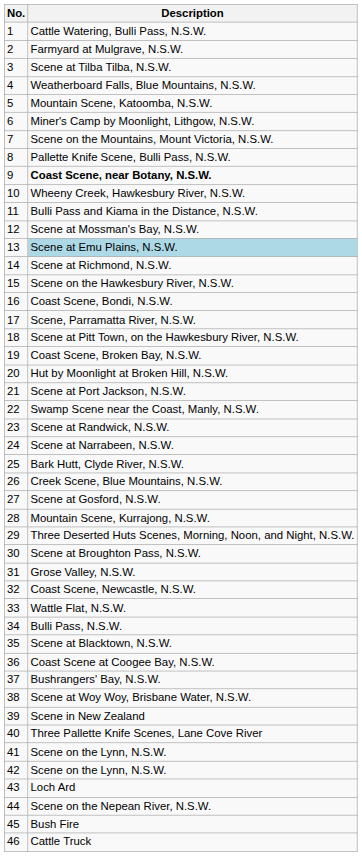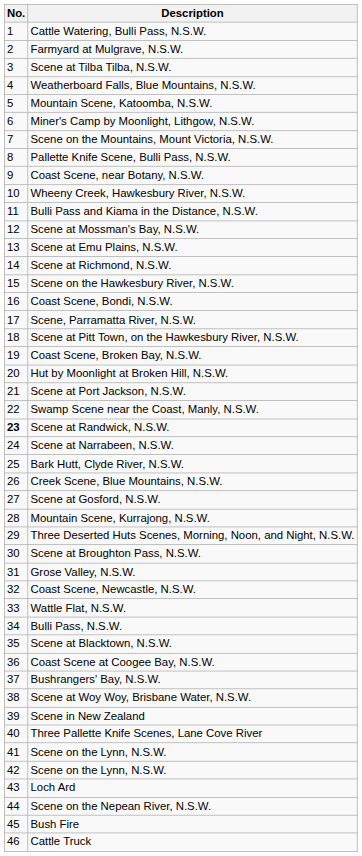(121, 175) bold -> (117, 175) normal
(104, 247) lightblue background -> (104, 247) no background
(13, 427) normal -> (13, 427) bold
